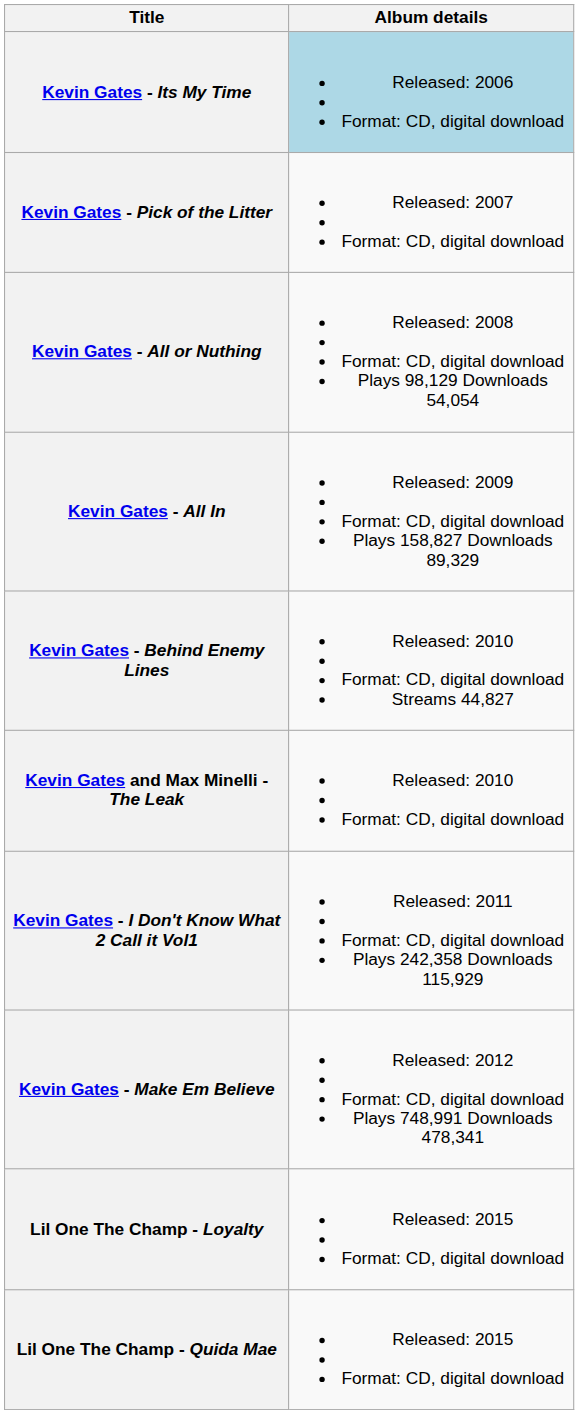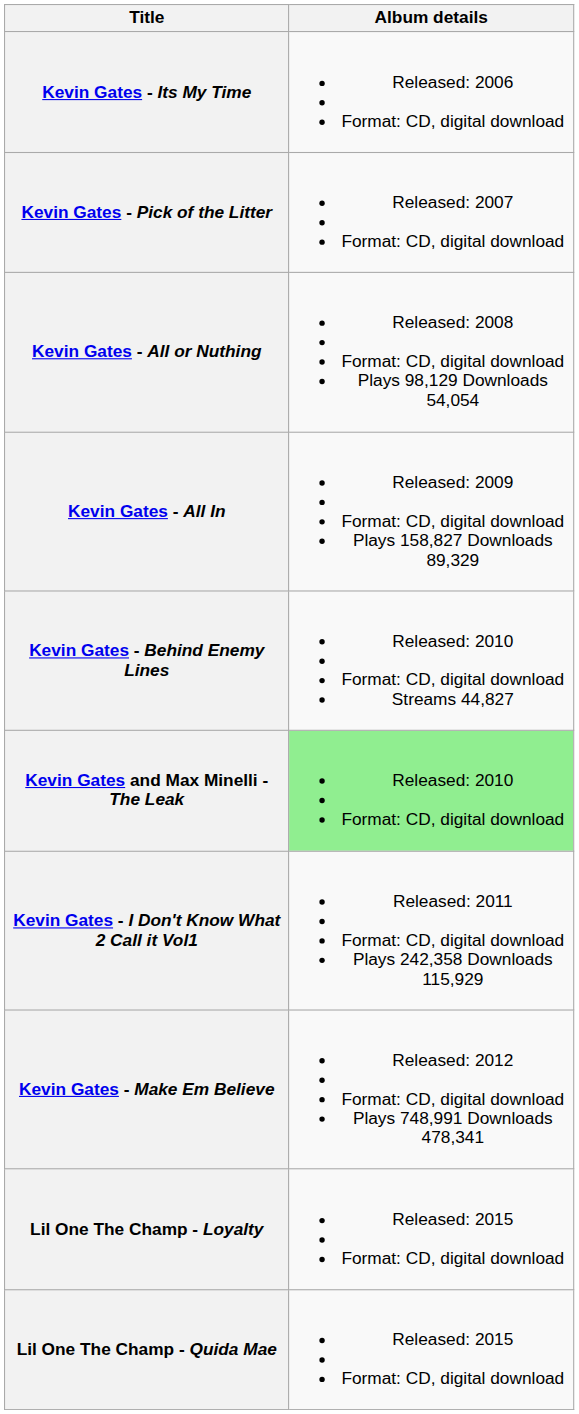(431, 102) lightblue background -> (431, 102) no background
(431, 800) no background -> (431, 800) lightgreen background
